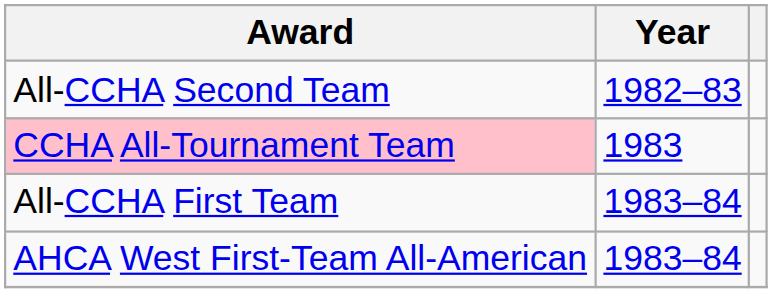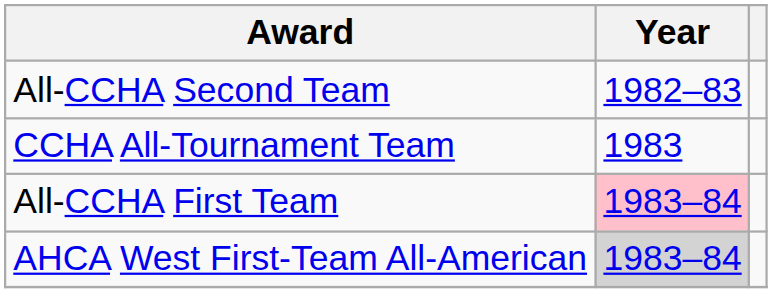(234, 145) pink background -> (234, 145) no background
(673, 201) no background -> (673, 201) pink background
(673, 257) no background -> (673, 257) lightgrey background
